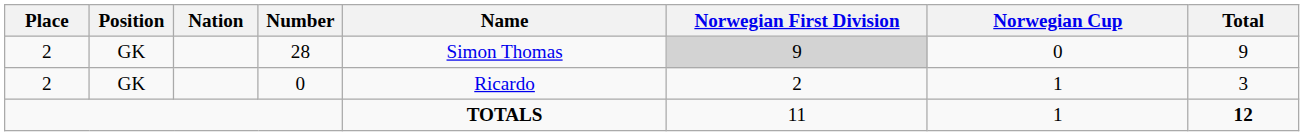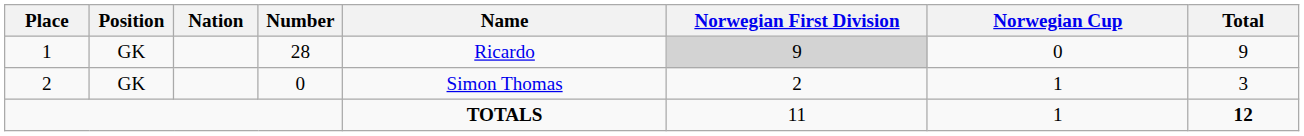(47, 52) 2 -> (47, 52) 1
(505, 52) Simon Thomas -> (505, 52) Ricardo
(505, 83) Ricardo -> (505, 83) Simon Thomas
